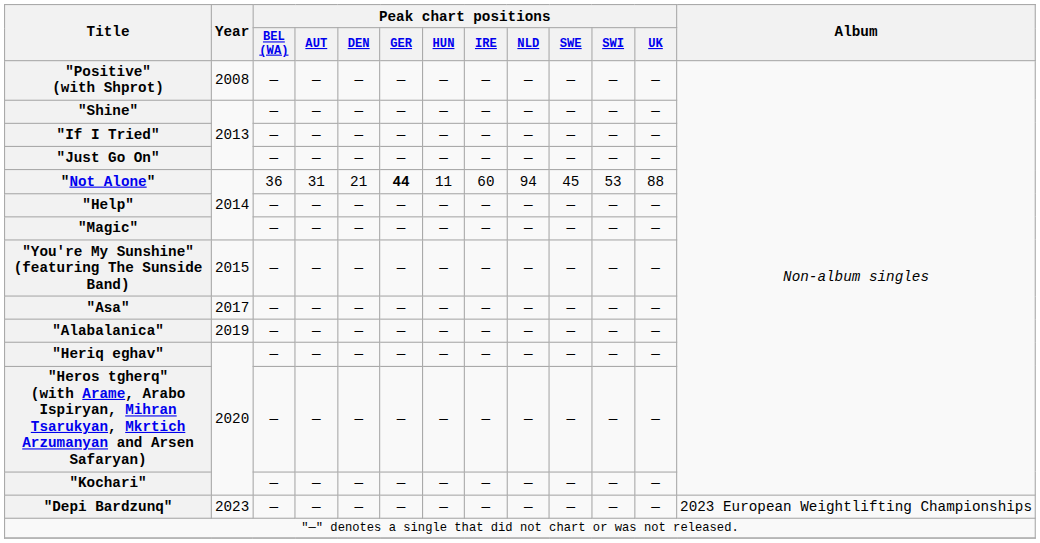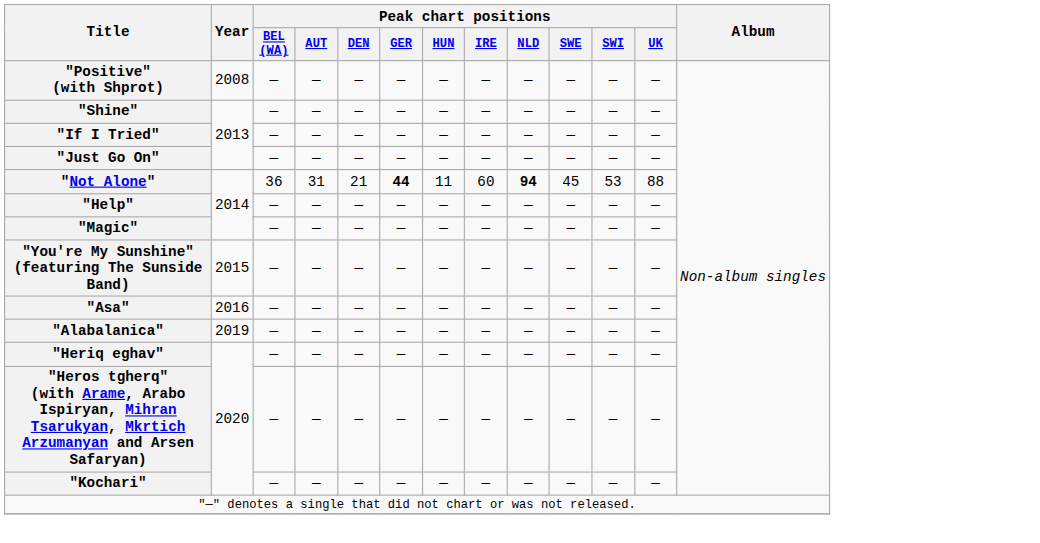(528, 182) normal -> (528, 182) bold
(232, 308) 2017 -> (232, 308) 2016
- row: (108, 507)
